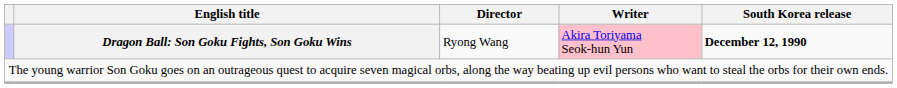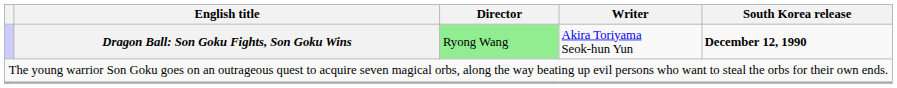(476, 41) no background -> (476, 41) lightgreen background
(602, 41) pink background -> (602, 41) no background
